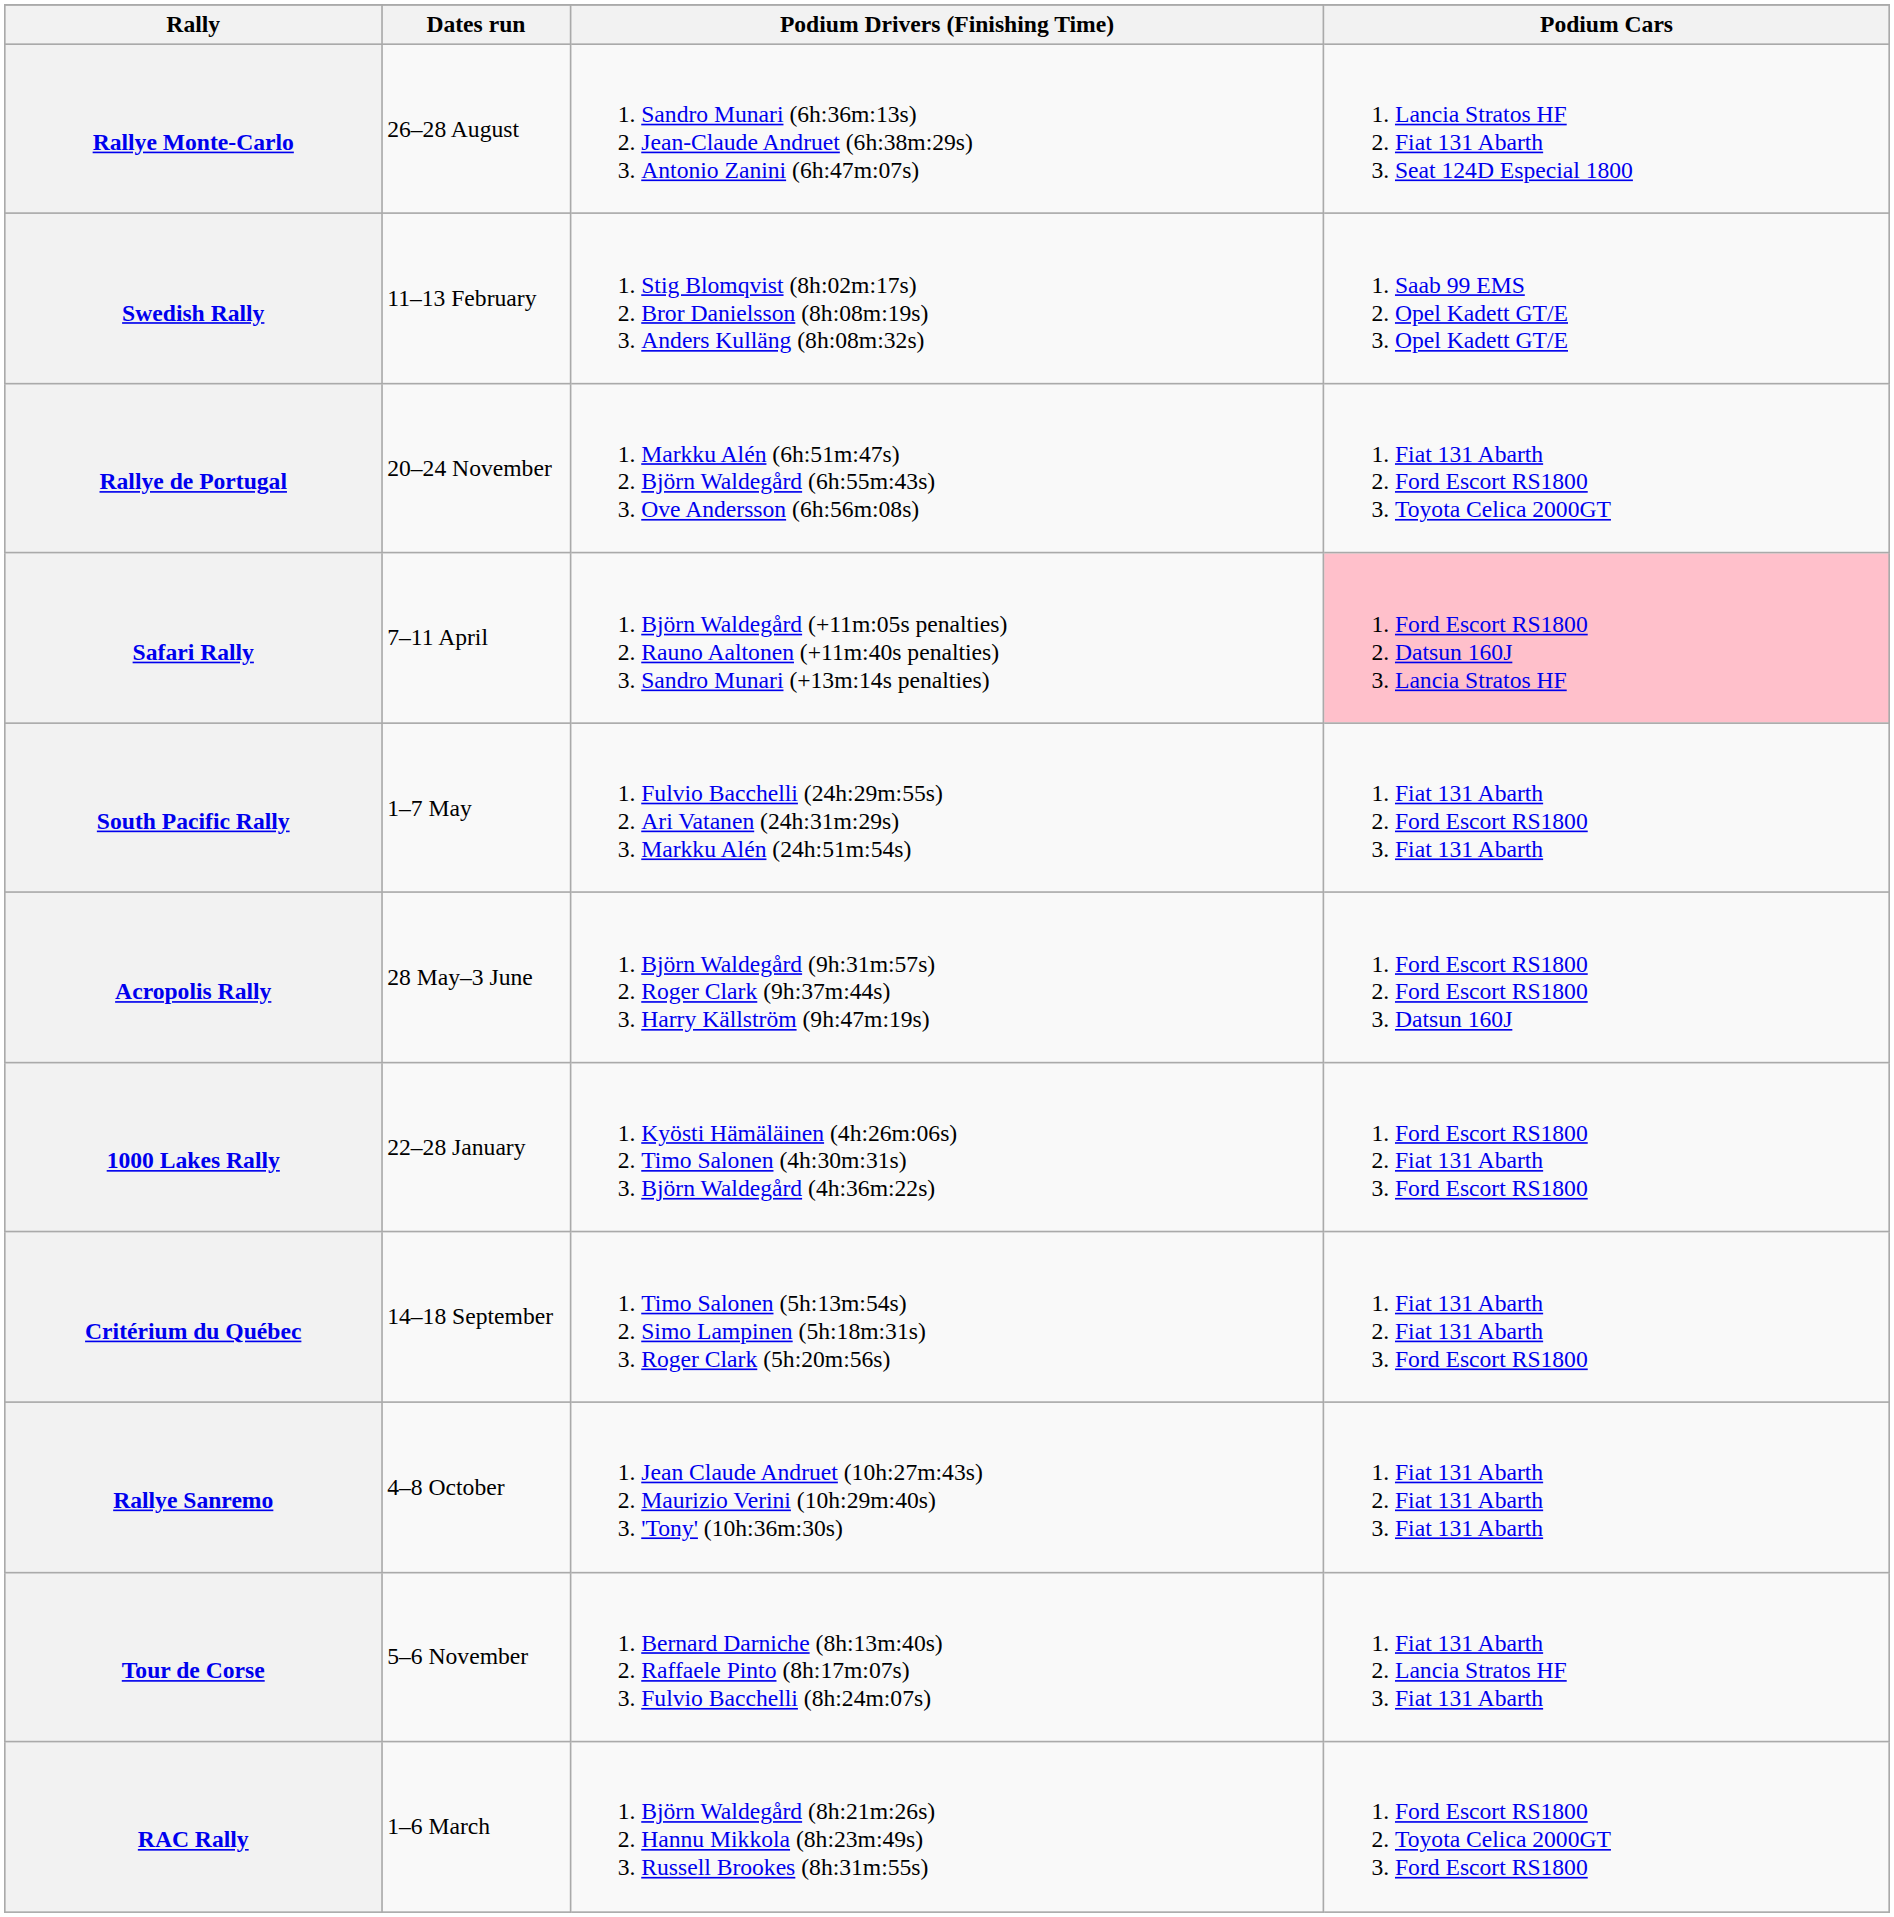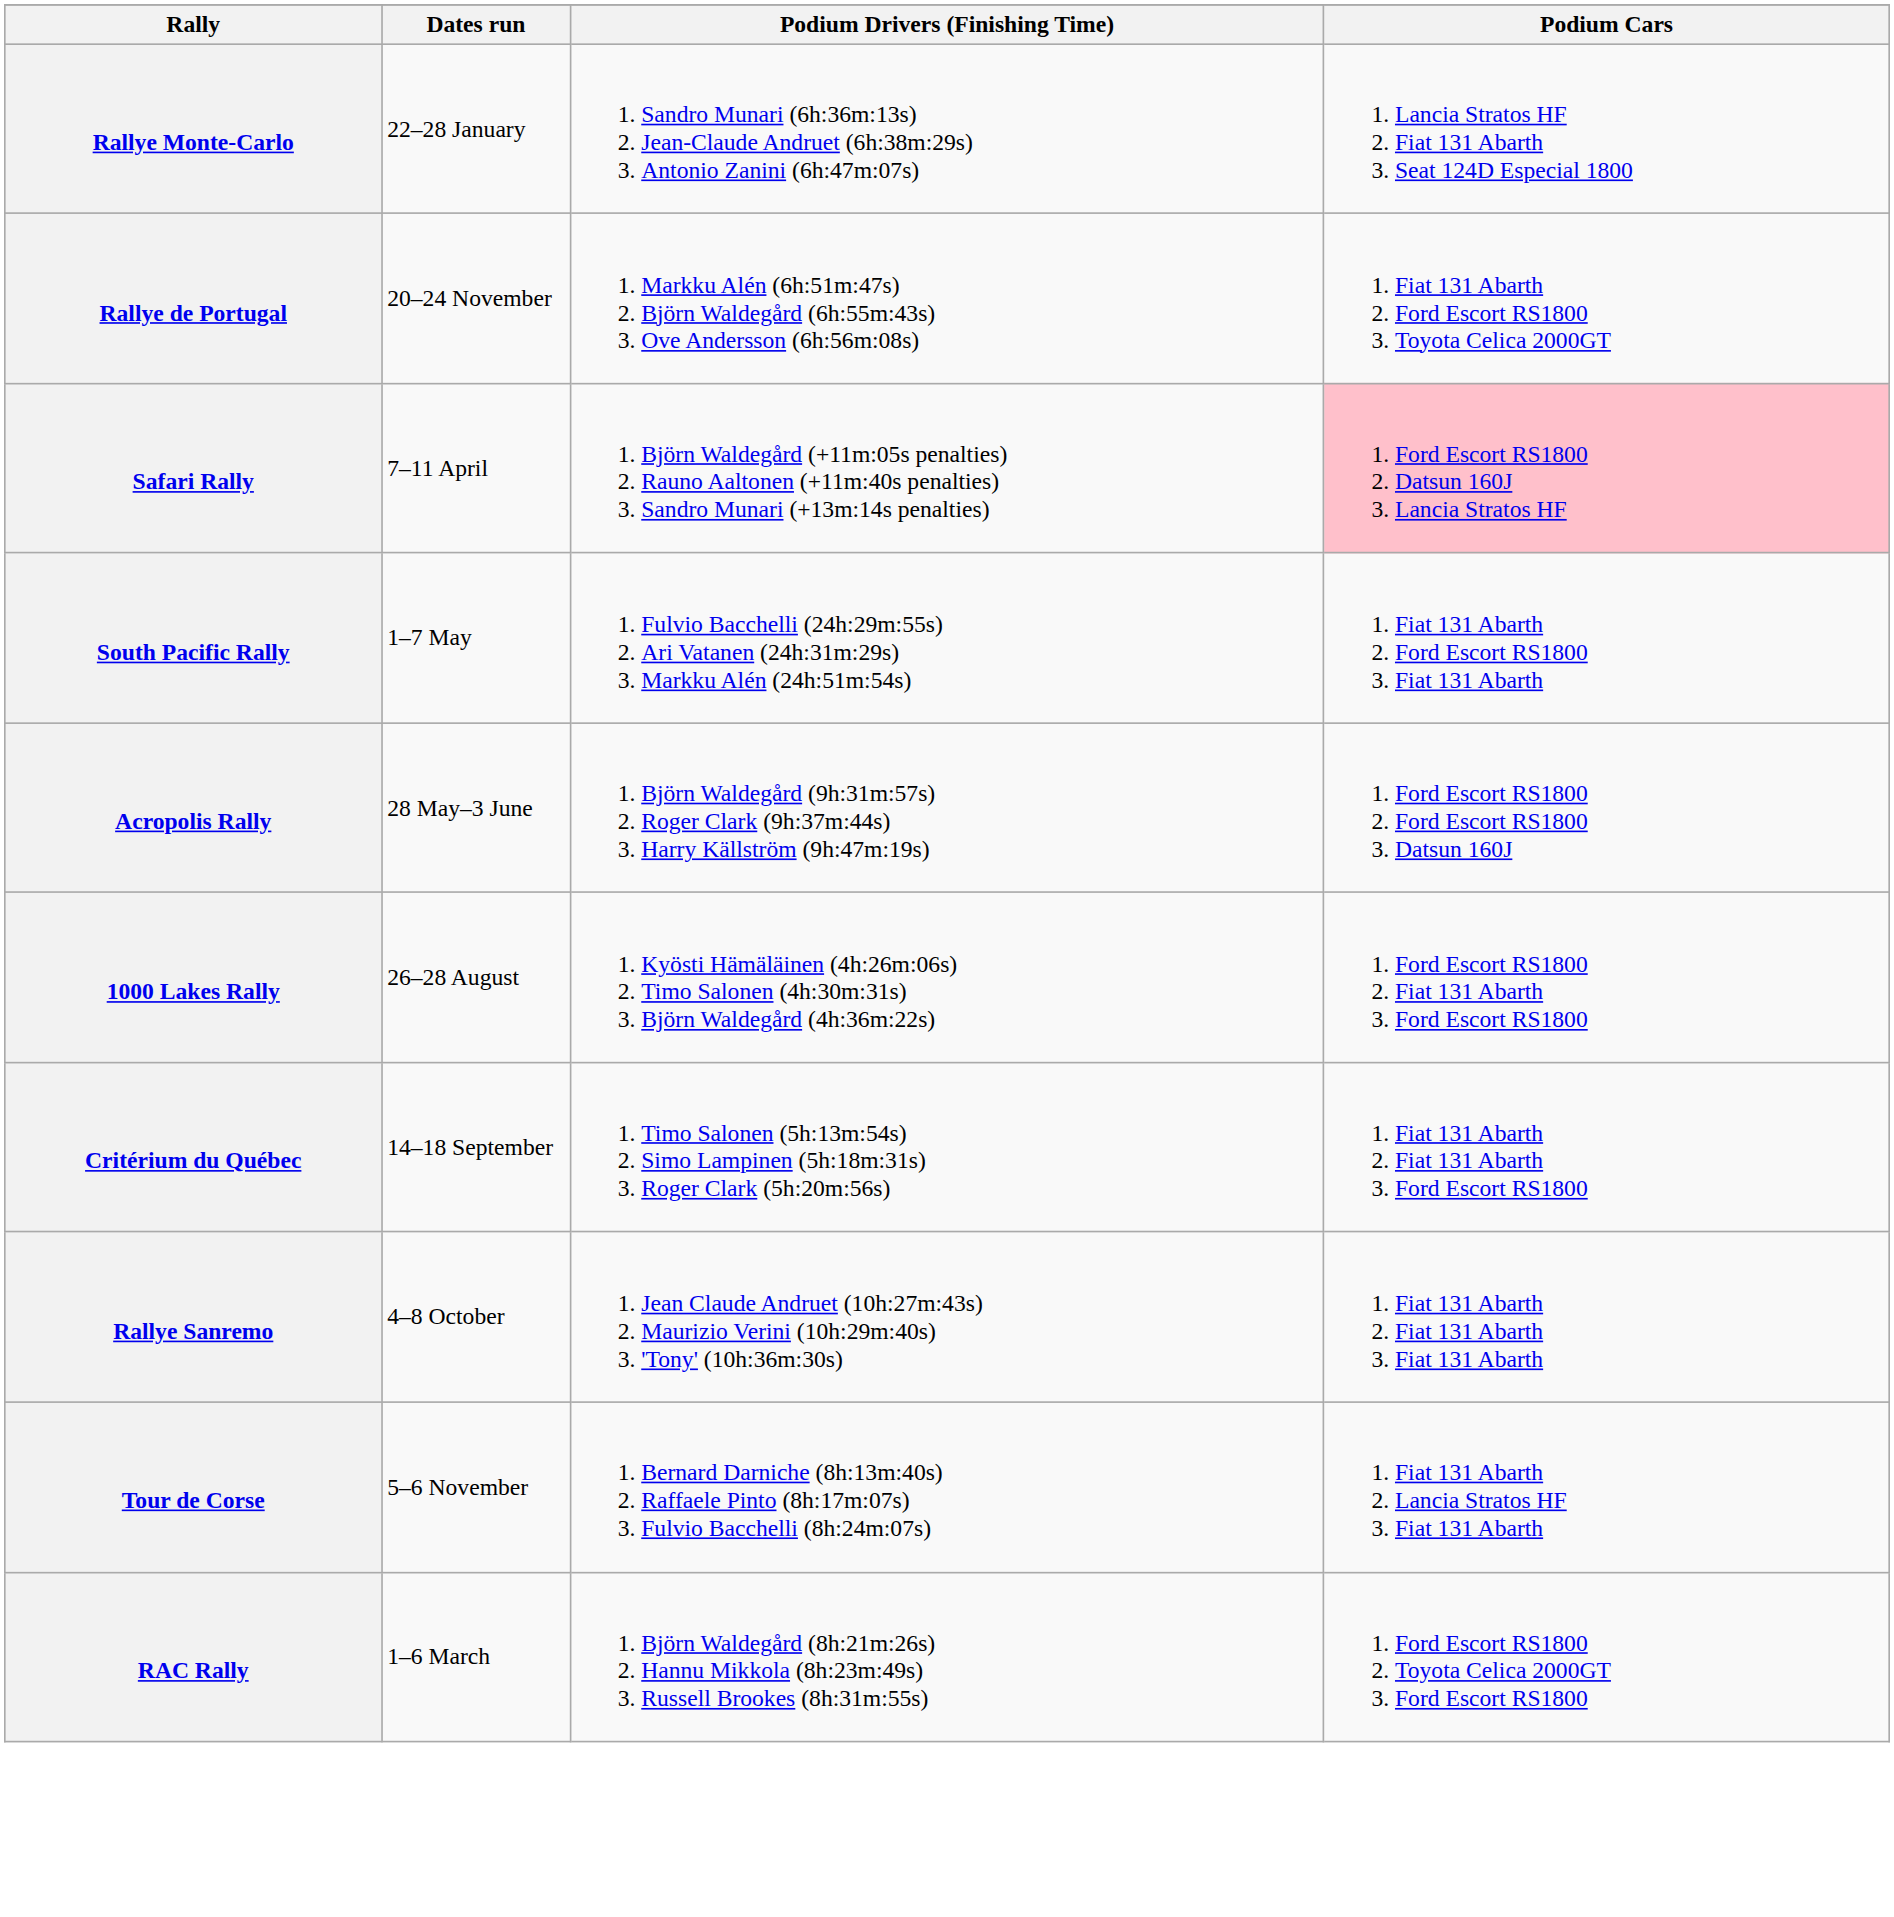(453, 128) 26–28 August -> (456, 128) 22–28 January
- row: (193, 312)
(456, 1147) 22–28 January -> (453, 977) 26–28 August
